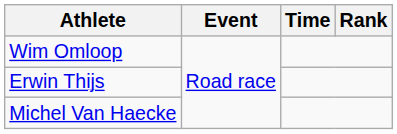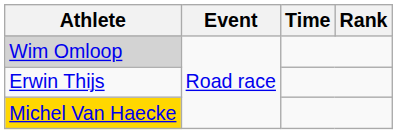(66, 51) no background -> (66, 51) lightgrey background
(93, 113) no background -> (93, 113) gold background
